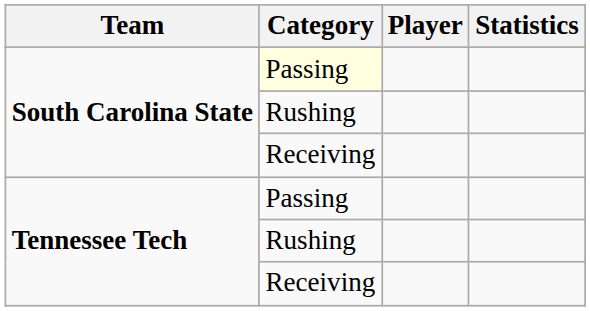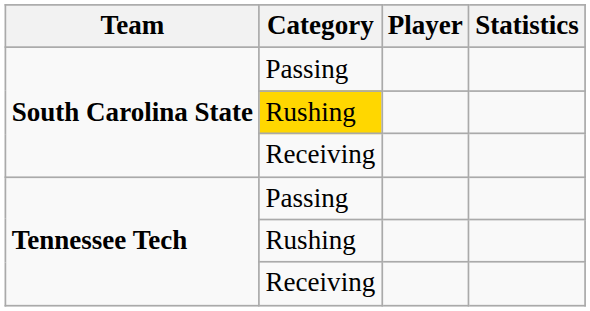(307, 68) lightyellow background -> (307, 68) no background
(311, 111) no background -> (311, 111) gold background
